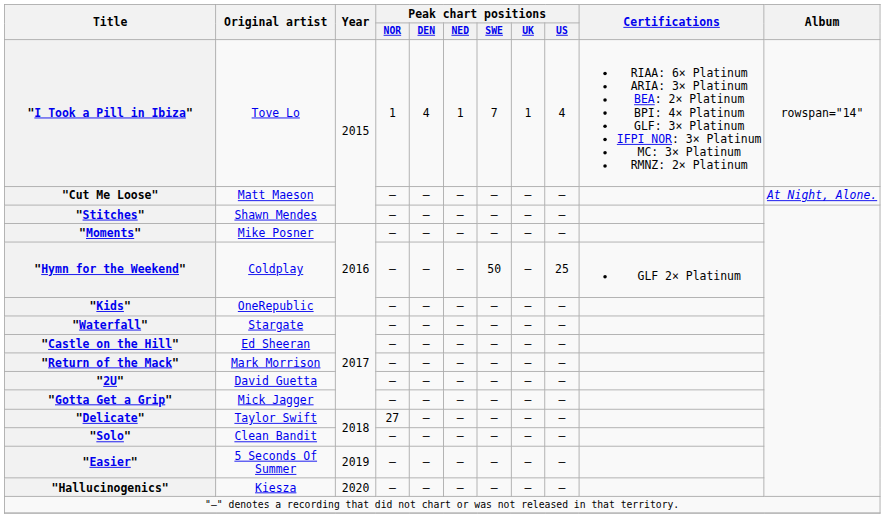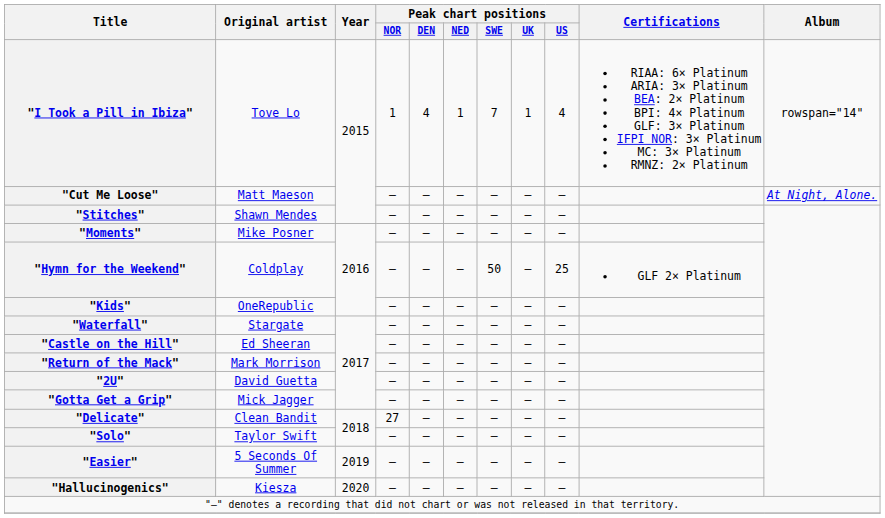(276, 418) Taylor Swift -> (276, 418) Clean Bandit
(276, 437) Clean Bandit -> (276, 437) Taylor Swift
